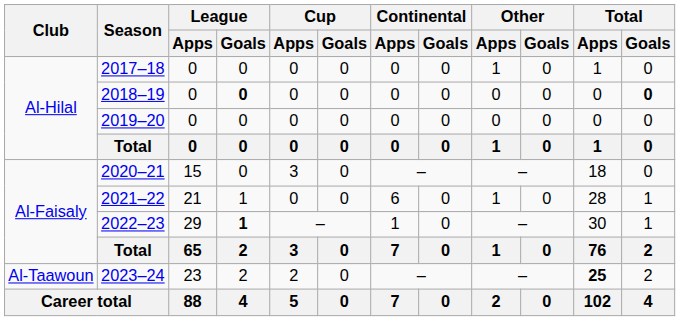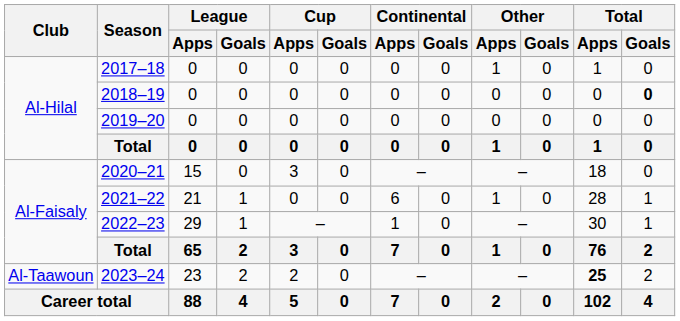(243, 95) bold -> (243, 95) normal
(243, 224) bold -> (243, 224) normal
